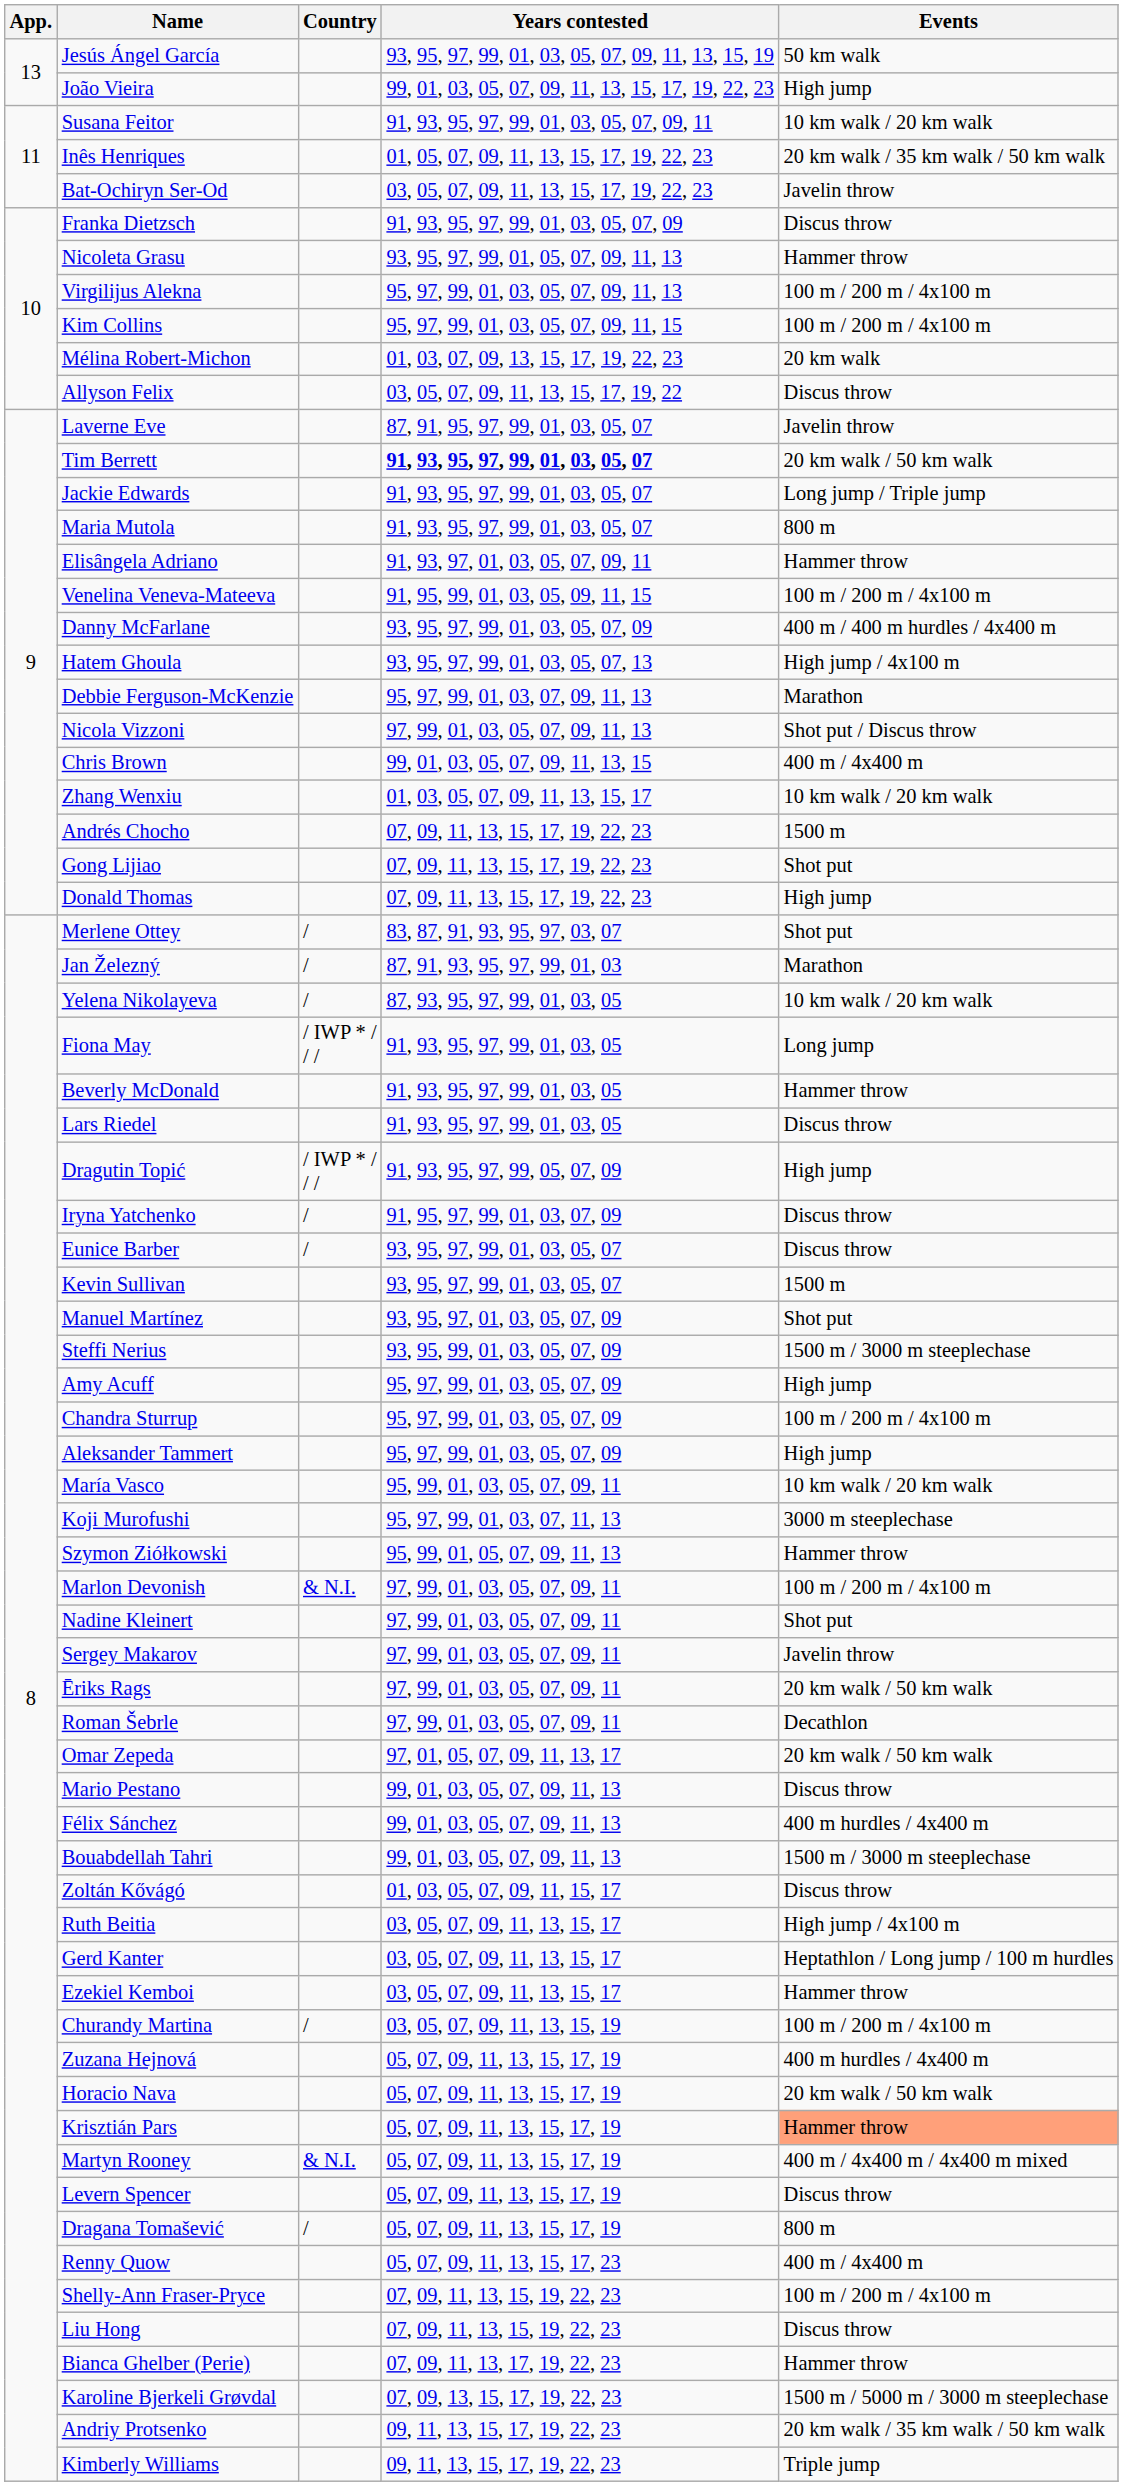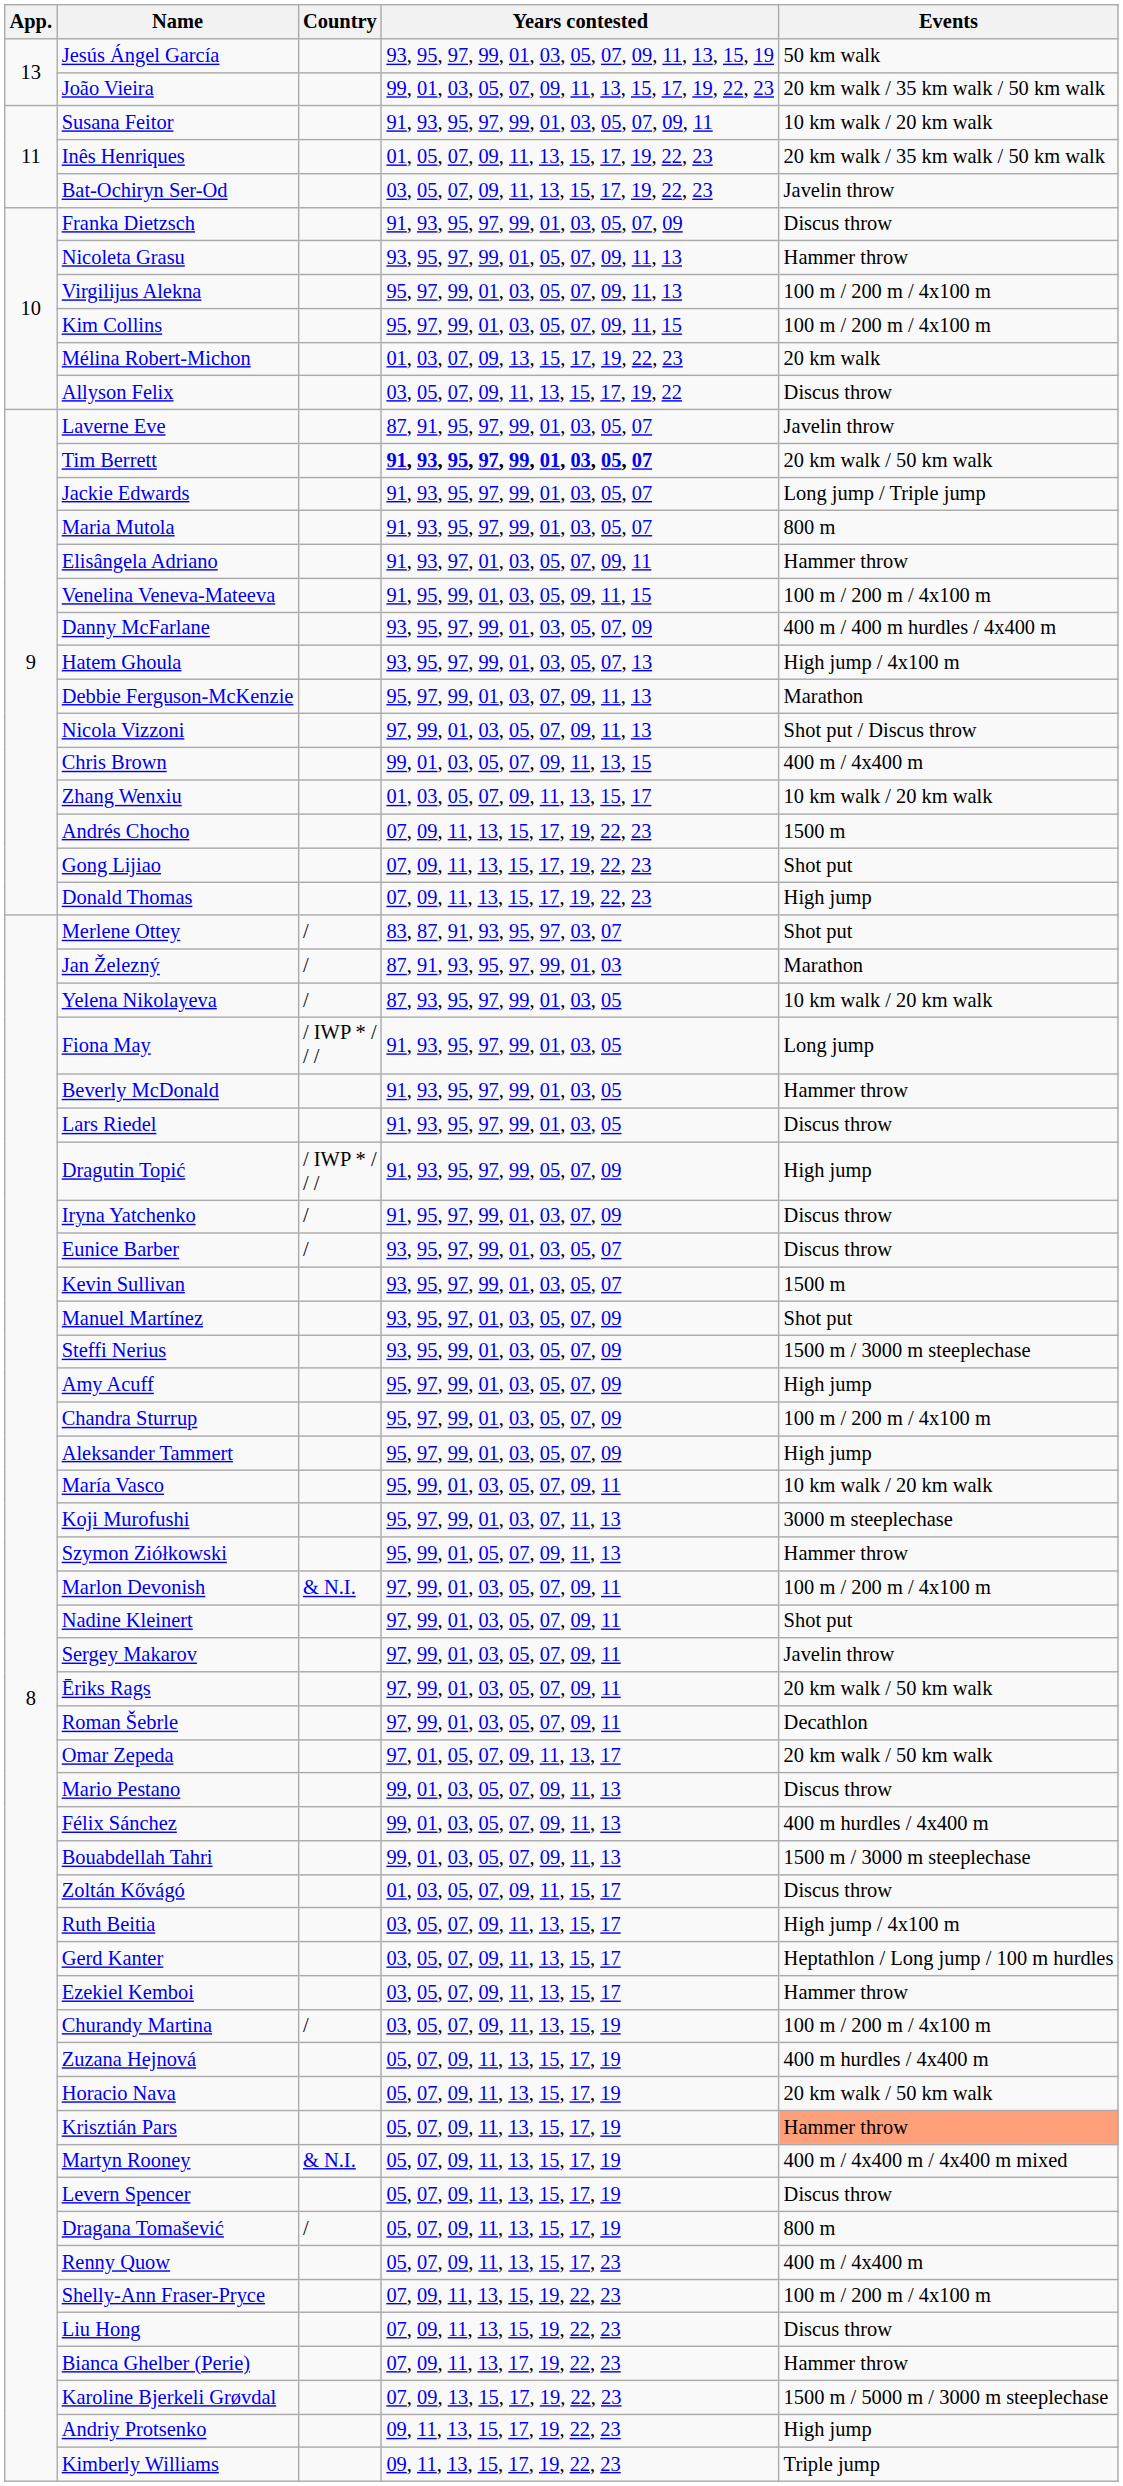(828, 89) High jump -> (944, 89) 20 km walk / 35 km walk / 50 km walk
(944, 2430) 20 km walk / 35 km walk / 50 km walk -> (828, 2430) High jump
